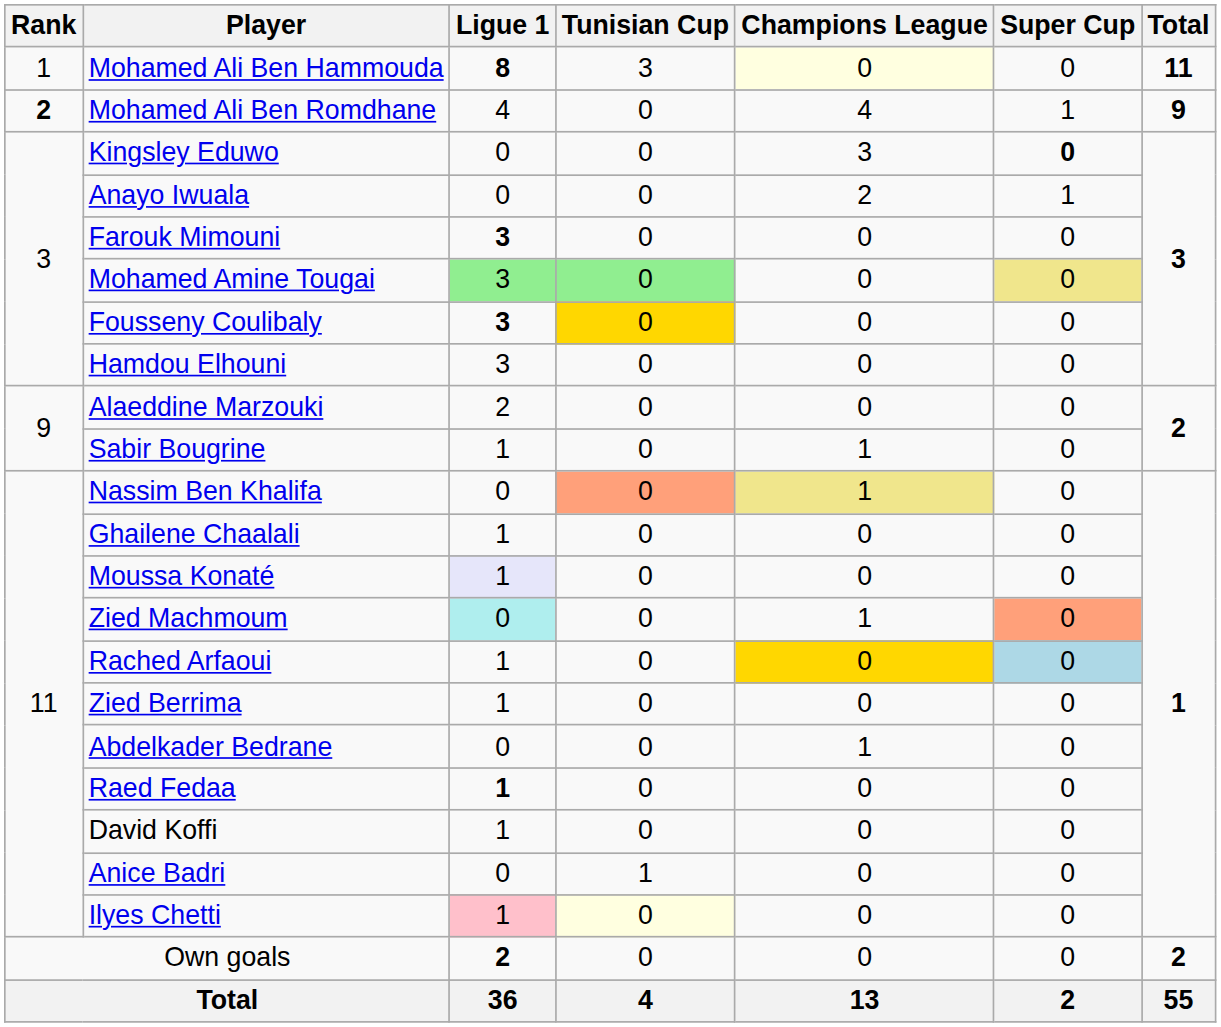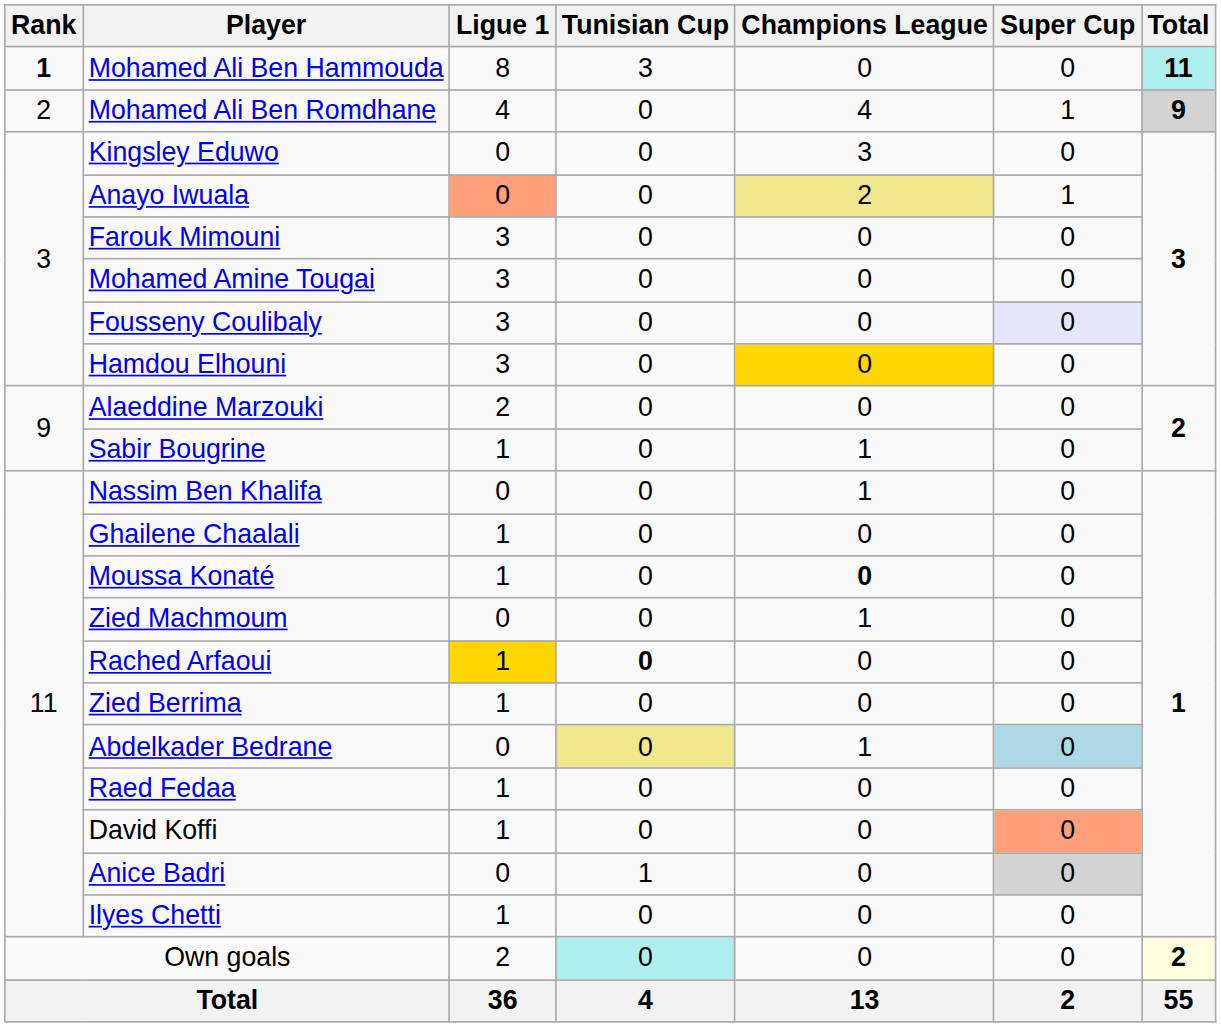(44, 68) normal -> (44, 68) bold
(503, 68) bold -> (503, 68) normal
(865, 68) lightyellow background -> (865, 68) no background
(1178, 68) no background -> (1178, 68) paleturquoise background
(44, 110) bold -> (44, 110) normal
(1178, 110) no background -> (1178, 110) lightgrey background
(1068, 152) bold -> (1068, 152) normal
(503, 195) no background -> (503, 195) lightsalmon background
(865, 195) no background -> (865, 195) khaki background
(503, 237) bold -> (503, 237) normal
(503, 279) lightgreen background -> (503, 279) no background
(645, 279) lightgreen background -> (645, 279) no background
(1068, 279) khaki background -> (1068, 279) no background
(503, 322) bold -> (503, 322) normal
(645, 322) gold background -> (645, 322) no background
(1068, 322) no background -> (1068, 322) lavender background
(865, 364) no background -> (865, 364) gold background
(645, 491) lightsalmon background -> (645, 491) no background
(865, 491) khaki background -> (865, 491) no background
(503, 576) lavender background -> (503, 576) no background
(865, 576) normal -> (865, 576) bold
(503, 618) paleturquoise background -> (503, 618) no background
(1068, 618) lightsalmon background -> (1068, 618) no background
(503, 661) no background -> (503, 661) gold background
(645, 661) normal -> (645, 661) bold
(865, 661) gold background -> (865, 661) no background
(1068, 661) lightblue background -> (1068, 661) no background
(645, 746) no background -> (645, 746) khaki background
(1068, 746) no background -> (1068, 746) lightblue background
(503, 788) bold -> (503, 788) normal
(1068, 830) no background -> (1068, 830) lightsalmon background
(1068, 873) no background -> (1068, 873) lightgrey background
(503, 915) pink background -> (503, 915) no background
(645, 915) lightyellow background -> (645, 915) no background
(503, 957) bold -> (503, 957) normal
(645, 957) no background -> (645, 957) paleturquoise background
(1178, 957) no background -> (1178, 957) lightyellow background
